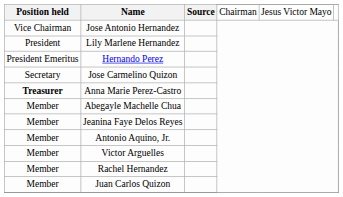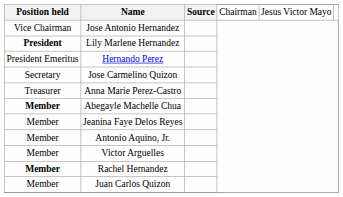(43, 44) normal -> (43, 44) bold
(43, 91) bold -> (43, 91) normal
(43, 106) normal -> (43, 106) bold
(43, 169) normal -> (43, 169) bold
